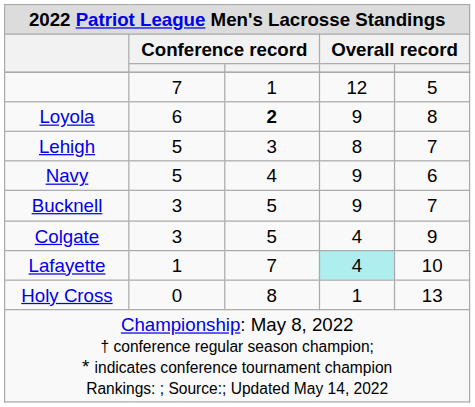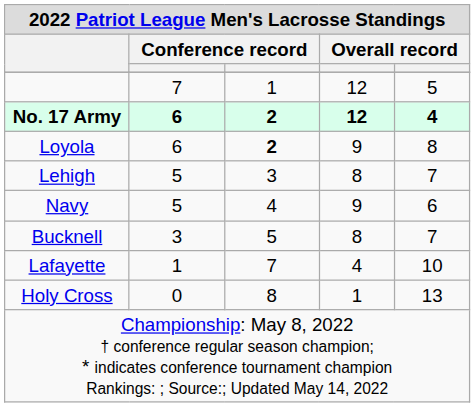+ row: (67, 117)
(357, 206) 9 -> (357, 235) 8
- row: (67, 235)
(357, 265) paleturquoise background -> (357, 265) no background
